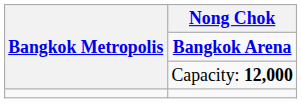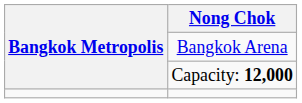(232, 46) bold -> (232, 46) normal
